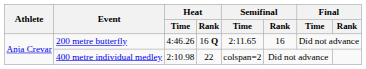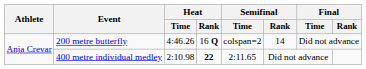(242, 42) 2:11.65 -> (242, 42) colspan=2
(280, 42) 16 -> (280, 42) 14
(209, 57) normal -> (209, 57) bold
(242, 57) colspan=2 -> (242, 57) 2:11.65
